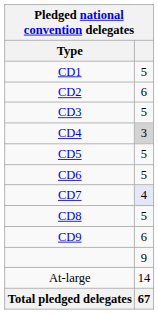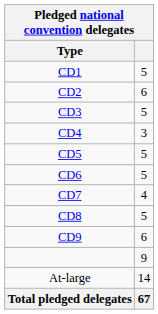(144, 133) lightgrey background -> (144, 133) no background
(144, 195) lavender background -> (144, 195) no background
